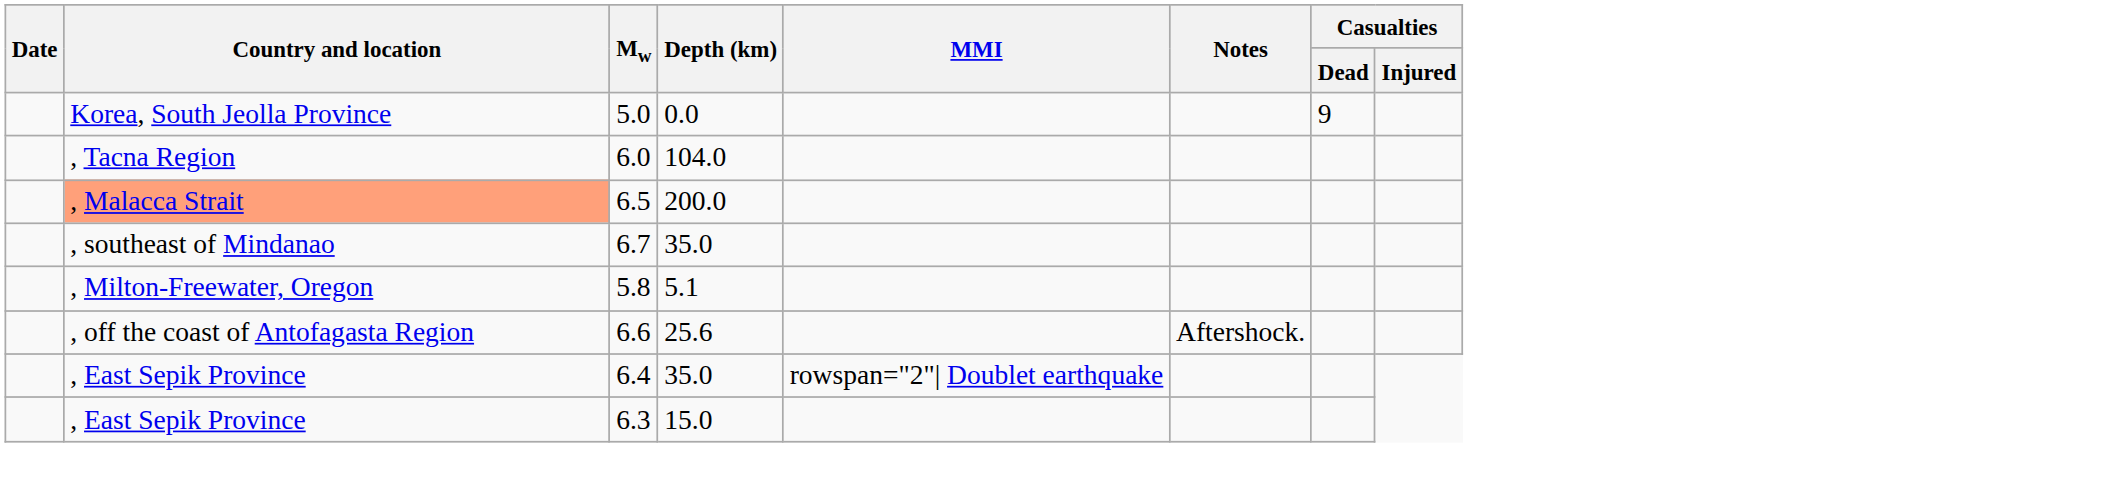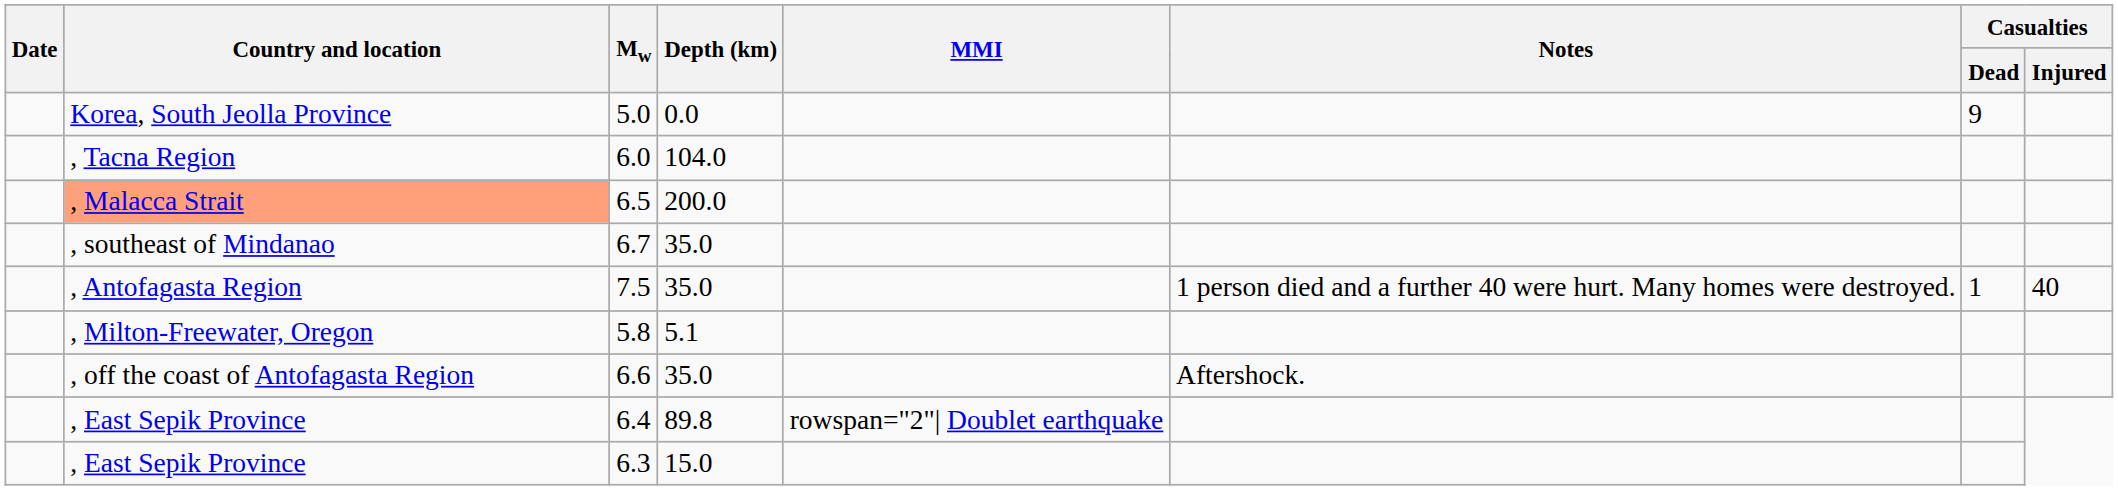+ row: (633, 288)
(688, 331) 25.6 -> (688, 375) 35.0
(688, 375) 35.0 -> (688, 419) 89.8
